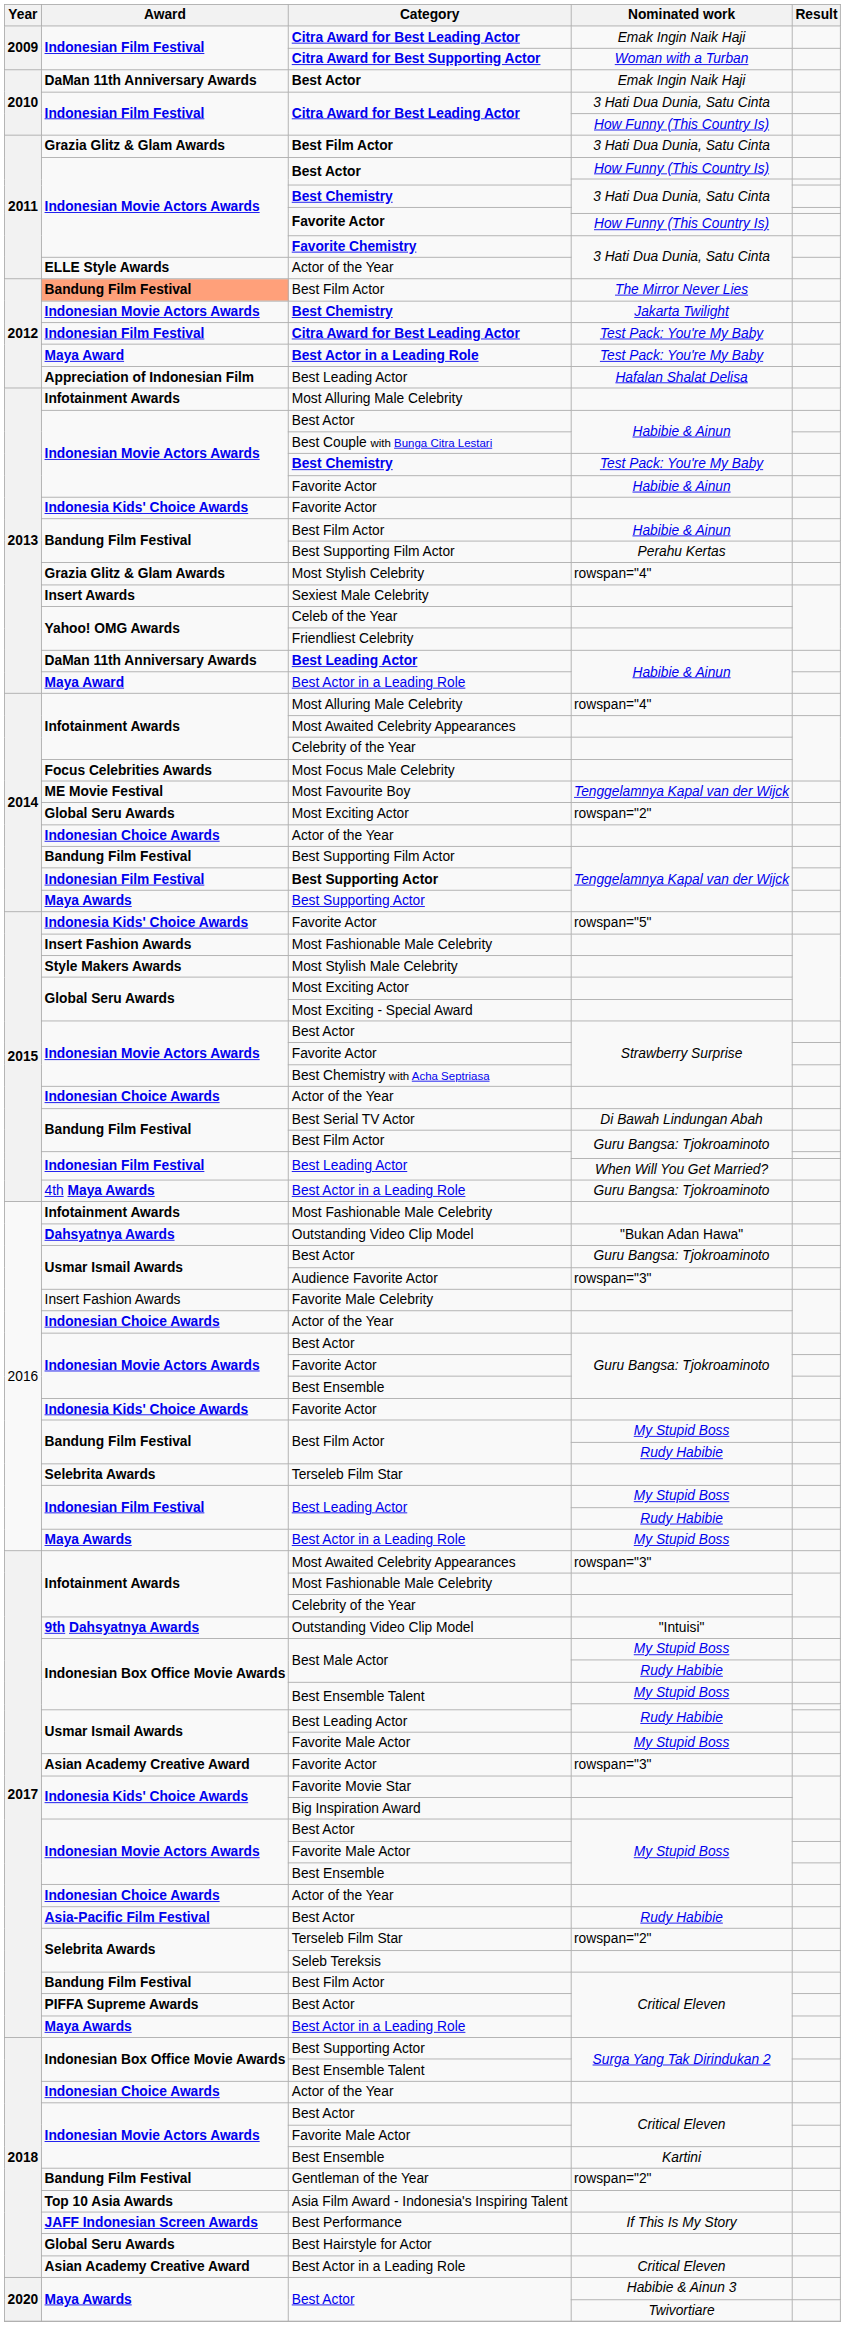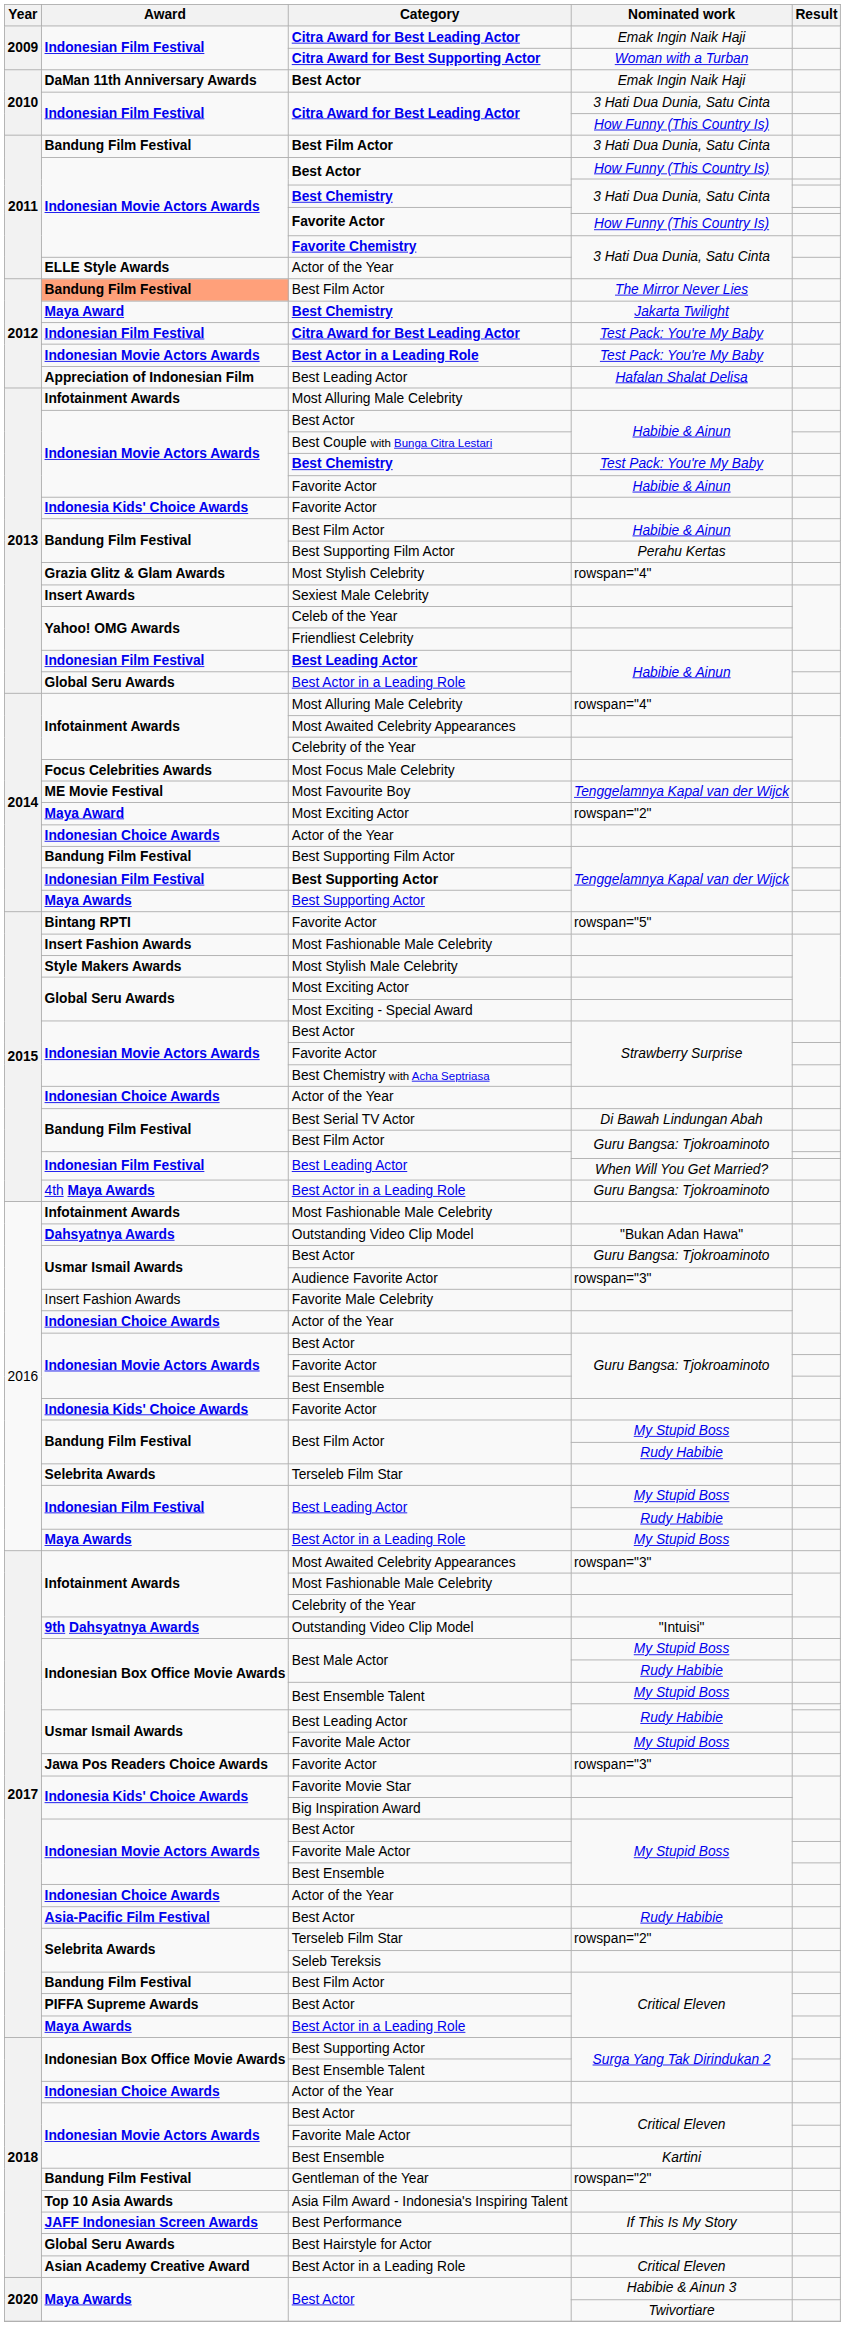(135, 146) Grazia Glitz & Glam Awards -> (118, 146) Bandung Film Festival
(152, 311) Indonesian Movie Actors Awards -> (84, 311) Maya Award
(84, 355) Maya Award -> (152, 355) Indonesian Movie Actors Awards
(151, 660) DaMan 11th Anniversary Awards -> (124, 660) Indonesian Film Festival
(84, 682) Maya Award -> (110, 682) Global Seru Awards
(110, 813) Global Seru Awards -> (84, 813) Maya Award
(146, 922) Indonesia Kids' Choice Awards -> (88, 922) Bintang RPTI
(147, 1764) Asian Academy Creative Award -> (156, 1764) Jawa Pos Readers Choice Awards
